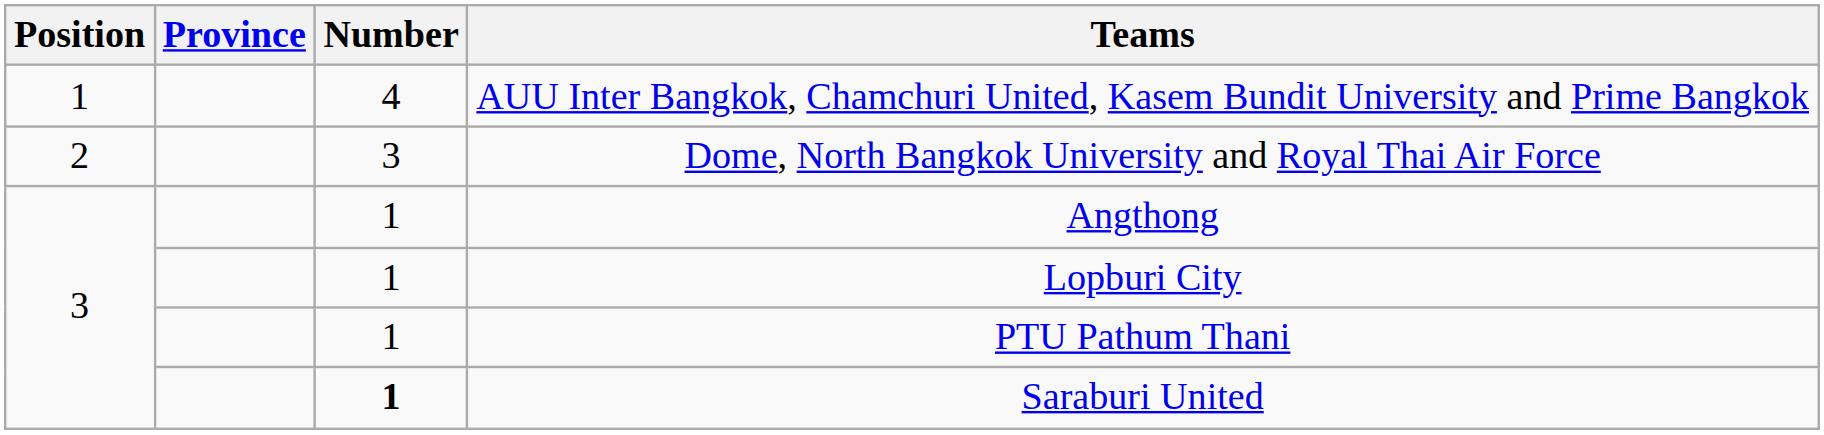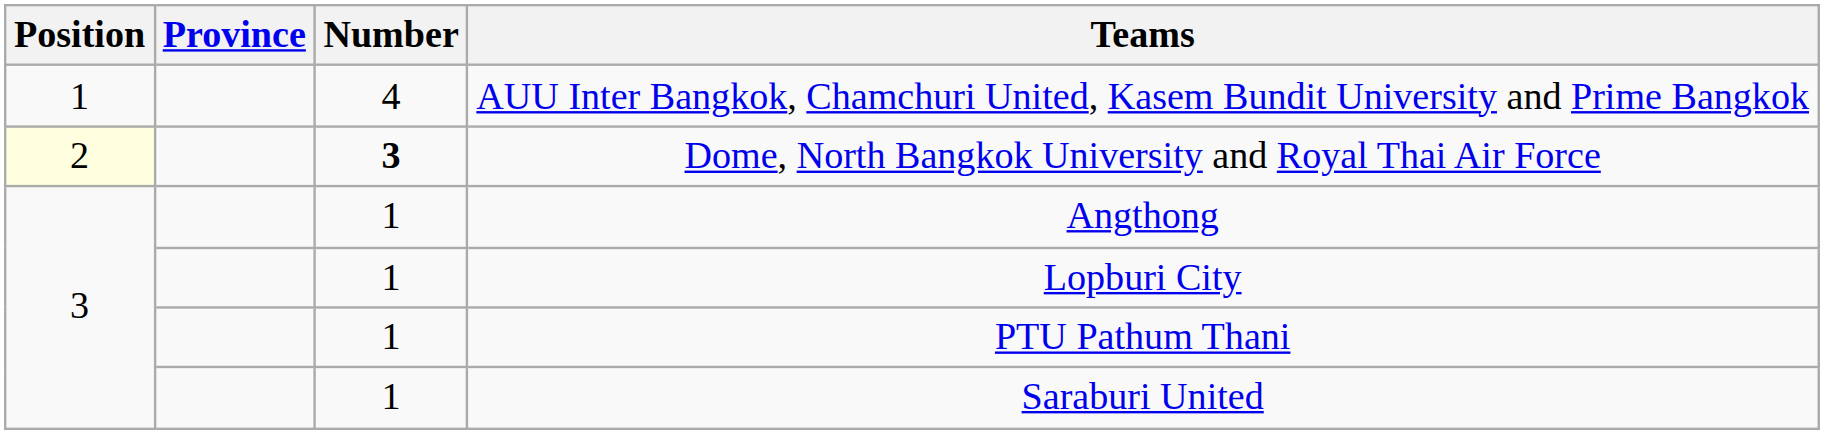(80, 155) no background -> (80, 155) lightyellow background
(391, 155) normal -> (391, 155) bold
(391, 397) bold -> (391, 397) normal
